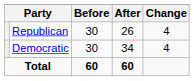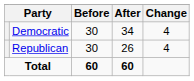rows swapped: (40, 48) <-> (40, 31)
